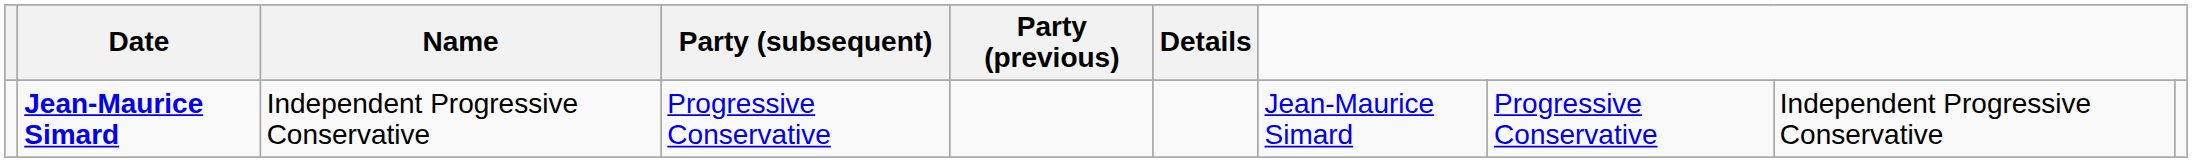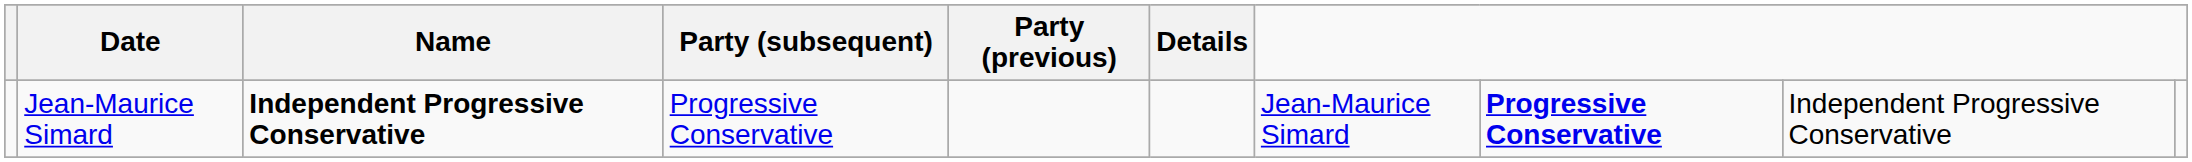(114, 118) bold -> (109, 118) normal
(422, 118) normal -> (417, 118) bold
(1576, 118) normal -> (1574, 118) bold
